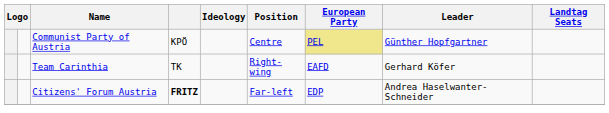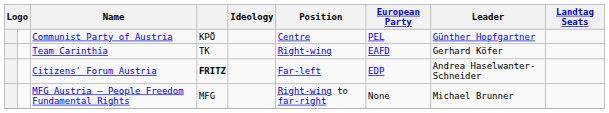(315, 42) khaki background -> (376, 37) no background
+ row: (108, 96)
